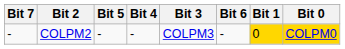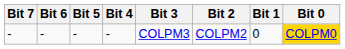columns swapped: (233, 14) <-> (66, 14)
(256, 34) gold background -> (256, 34) no background
